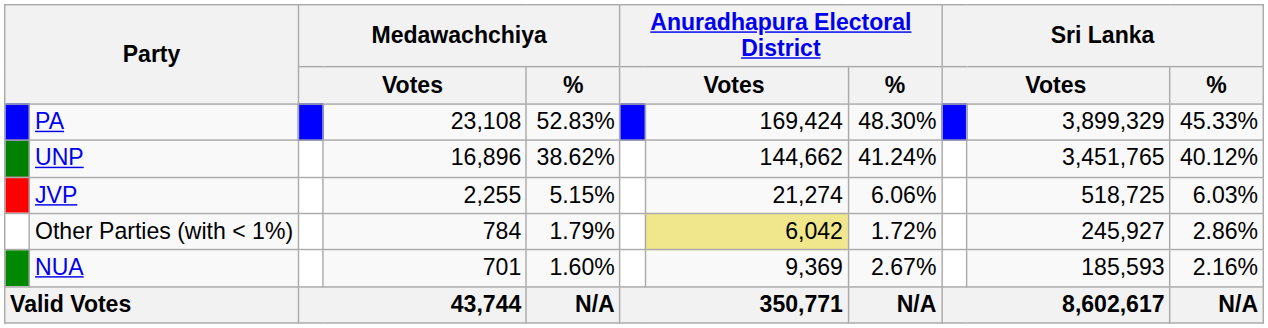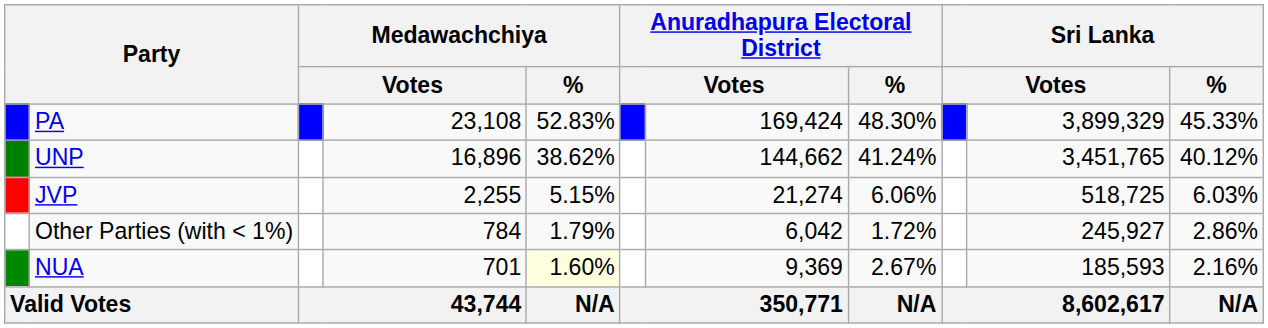(814, 231) khaki background -> (814, 231) no background
(582, 267) no background -> (582, 267) lightyellow background
